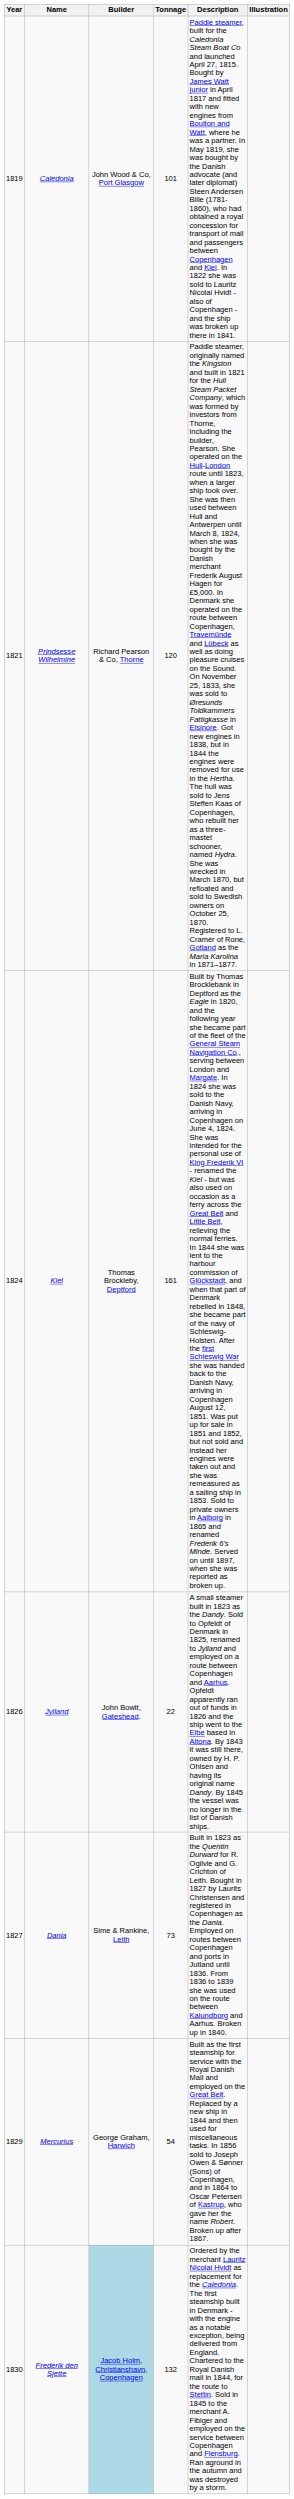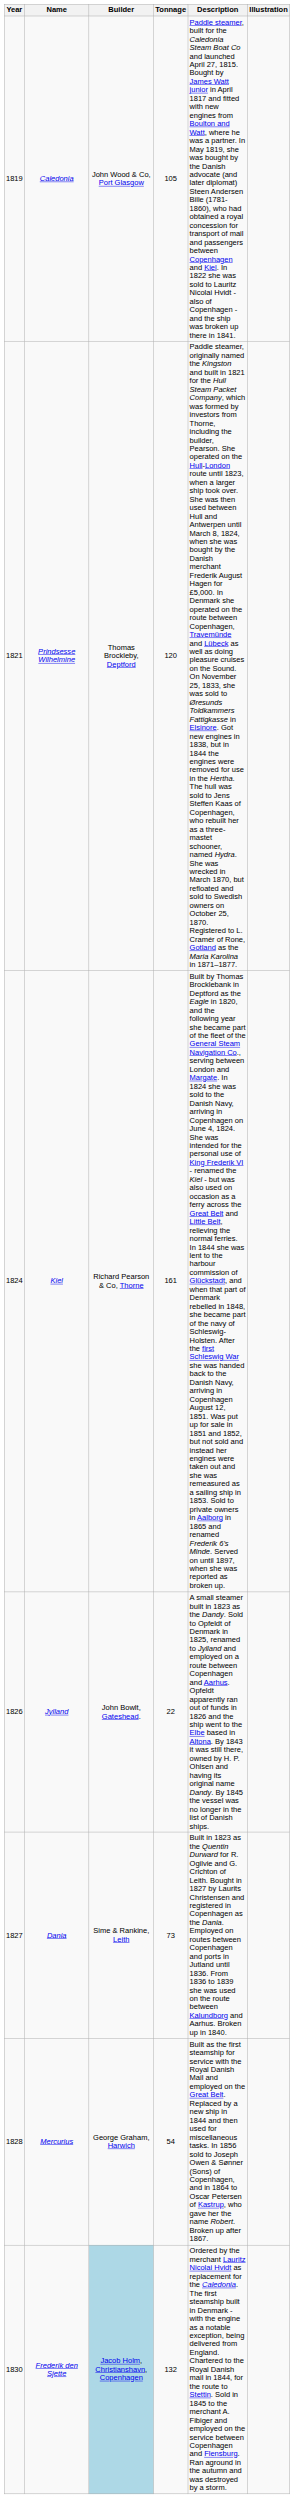(171, 178) 101 -> (171, 178) 105
(121, 656) Richard Pearson & Co, Thorne -> (121, 656) Thomas Brockleby, Deptford
(121, 1281) Thomas Brockleby, Deptford -> (121, 1281) Richard Pearson & Co, Thorne
(14, 2142) 1829 -> (14, 2142) 1828
